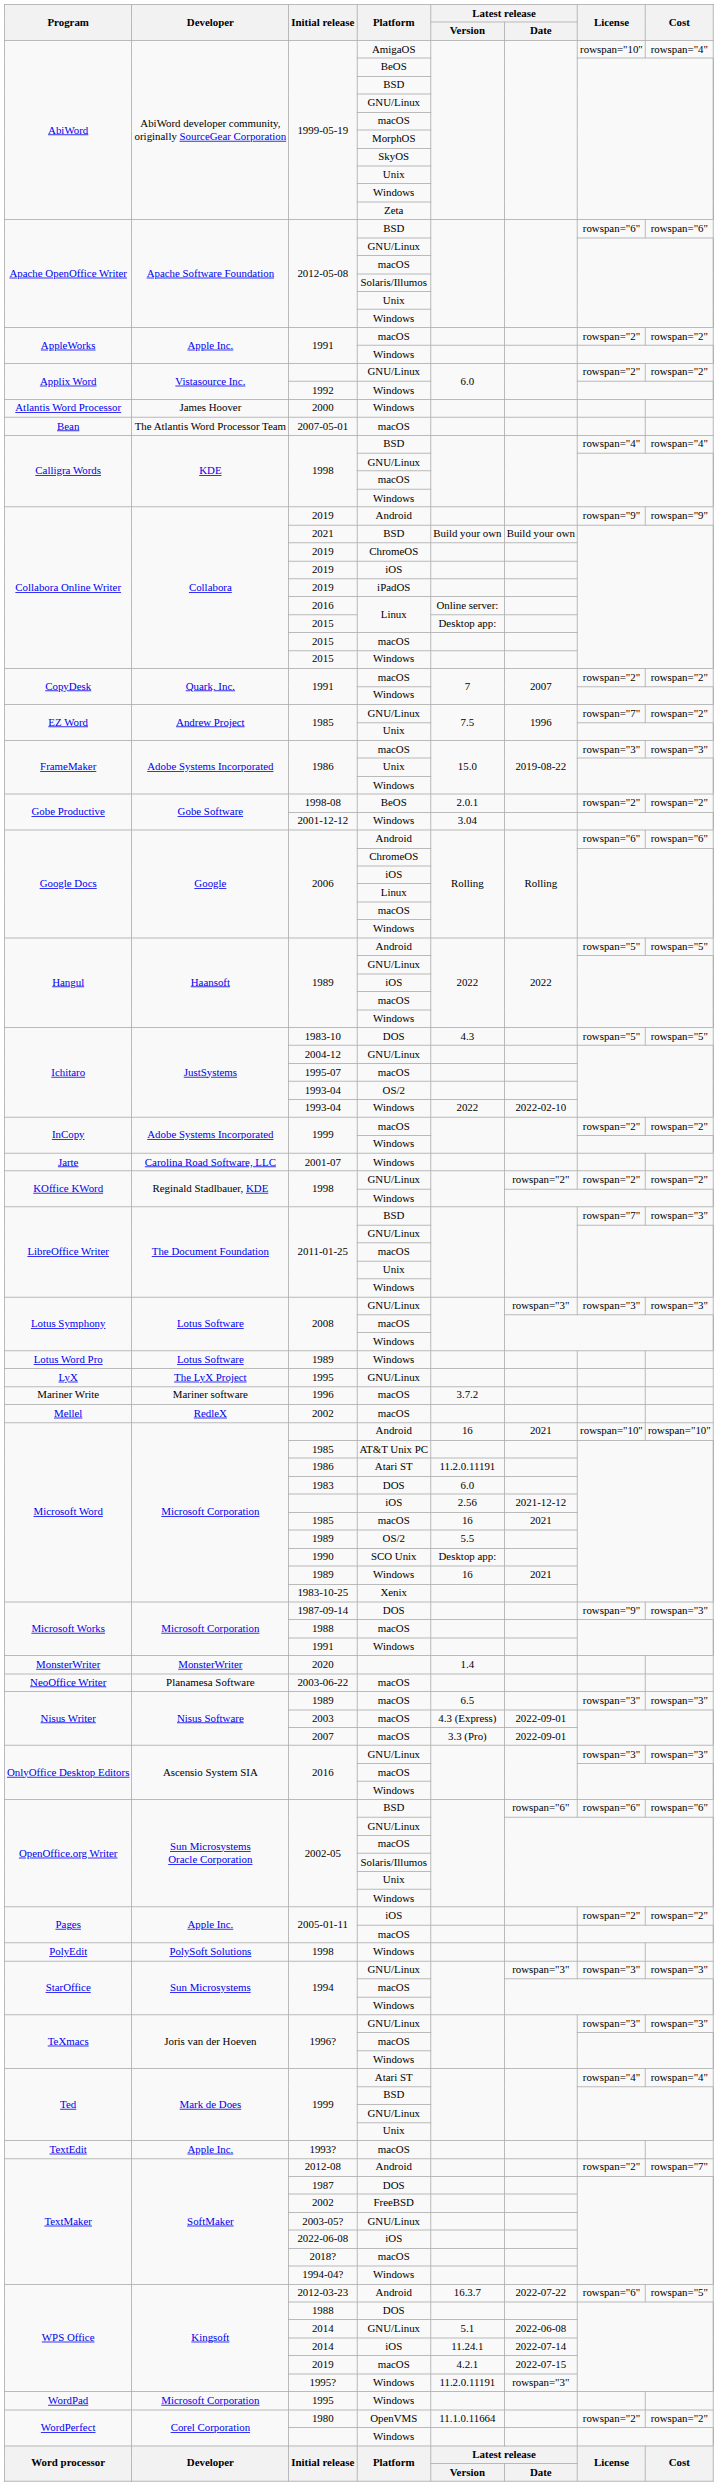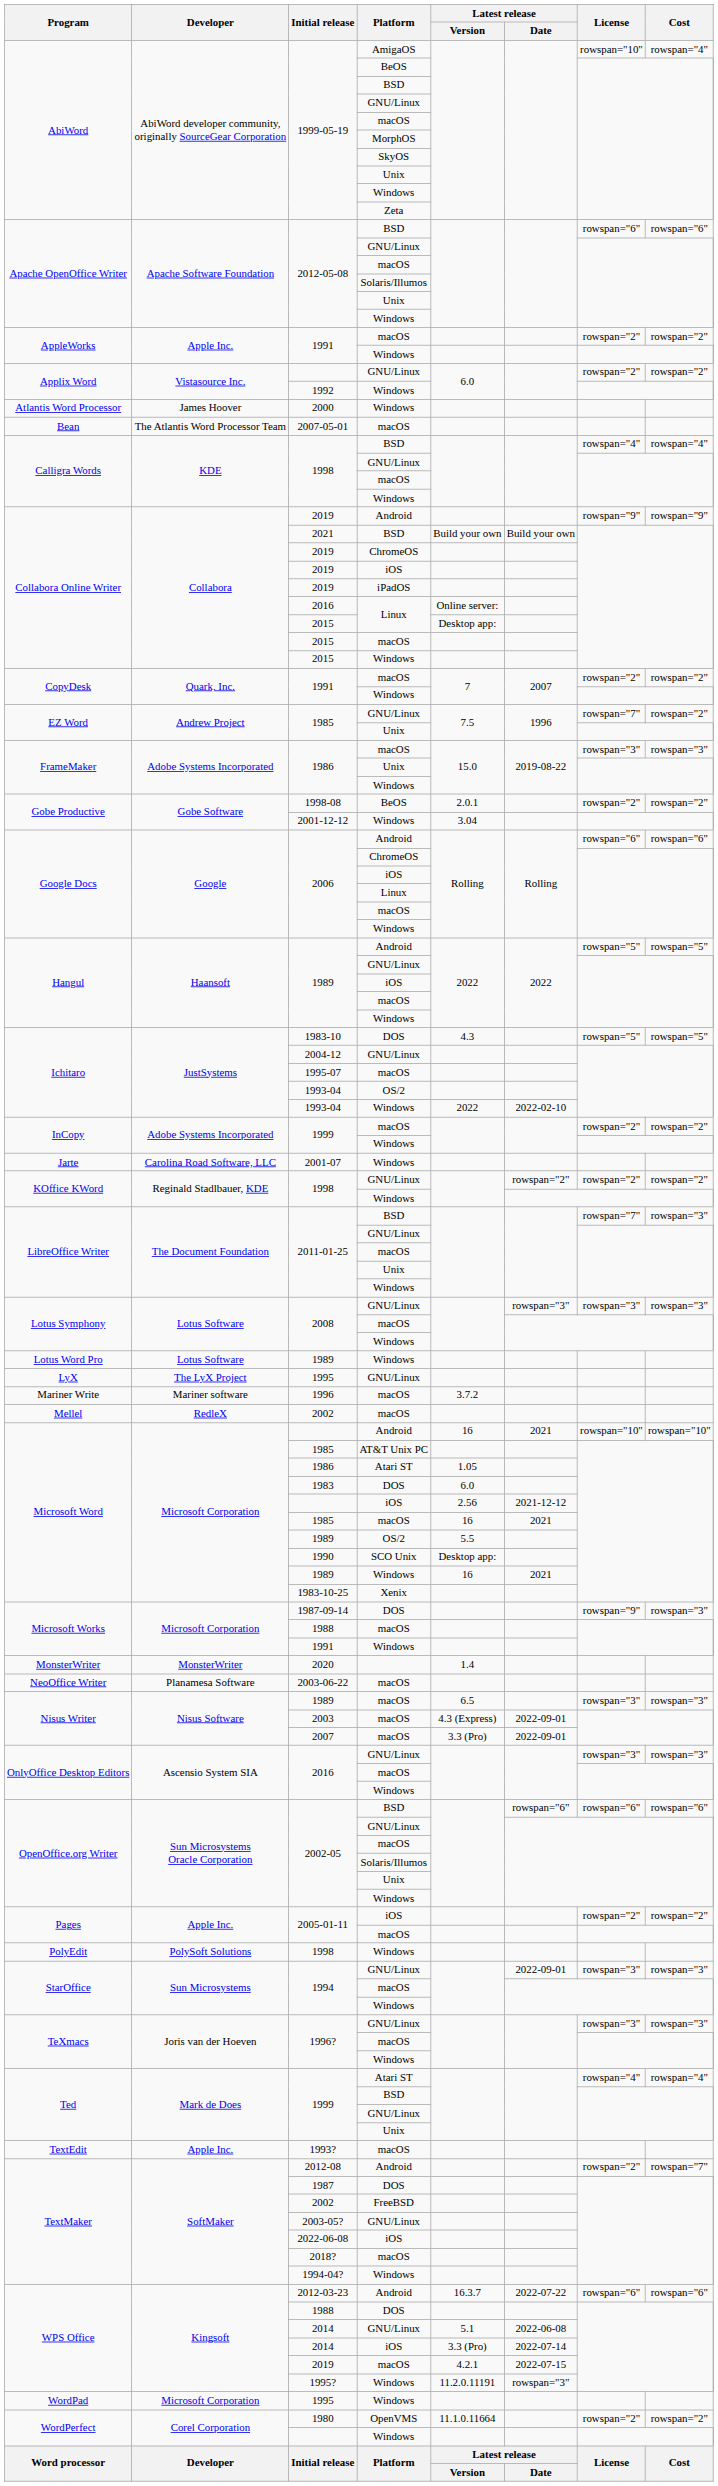(467, 1467) 11.2.0.11191 -> (467, 1467) 1.05
(541, 1969) rowspan="3" -> (541, 1969) 2022-09-01
(679, 2292) rowspan="5" -> (679, 2292) rowspan="6"
(467, 2346) 11.24.1 -> (467, 2346) 3.3 (Pro)
